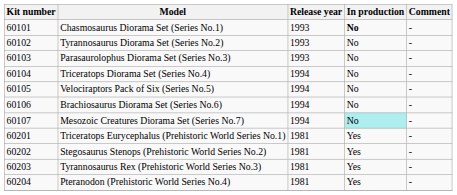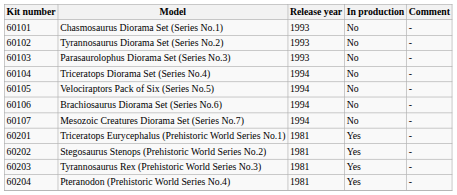(353, 27) bold -> (353, 27) normal
(353, 120) paleturquoise background -> (353, 120) no background
